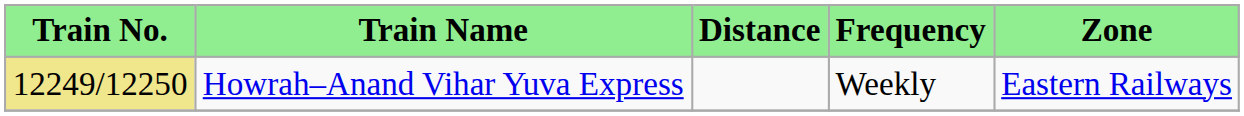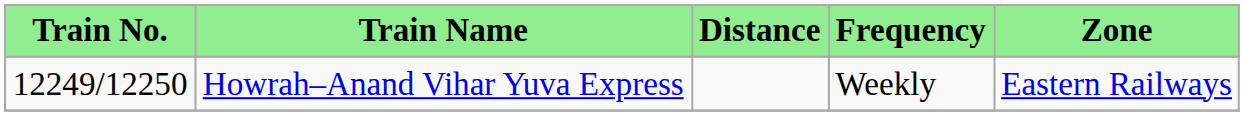(100, 83) khaki background -> (100, 83) no background
